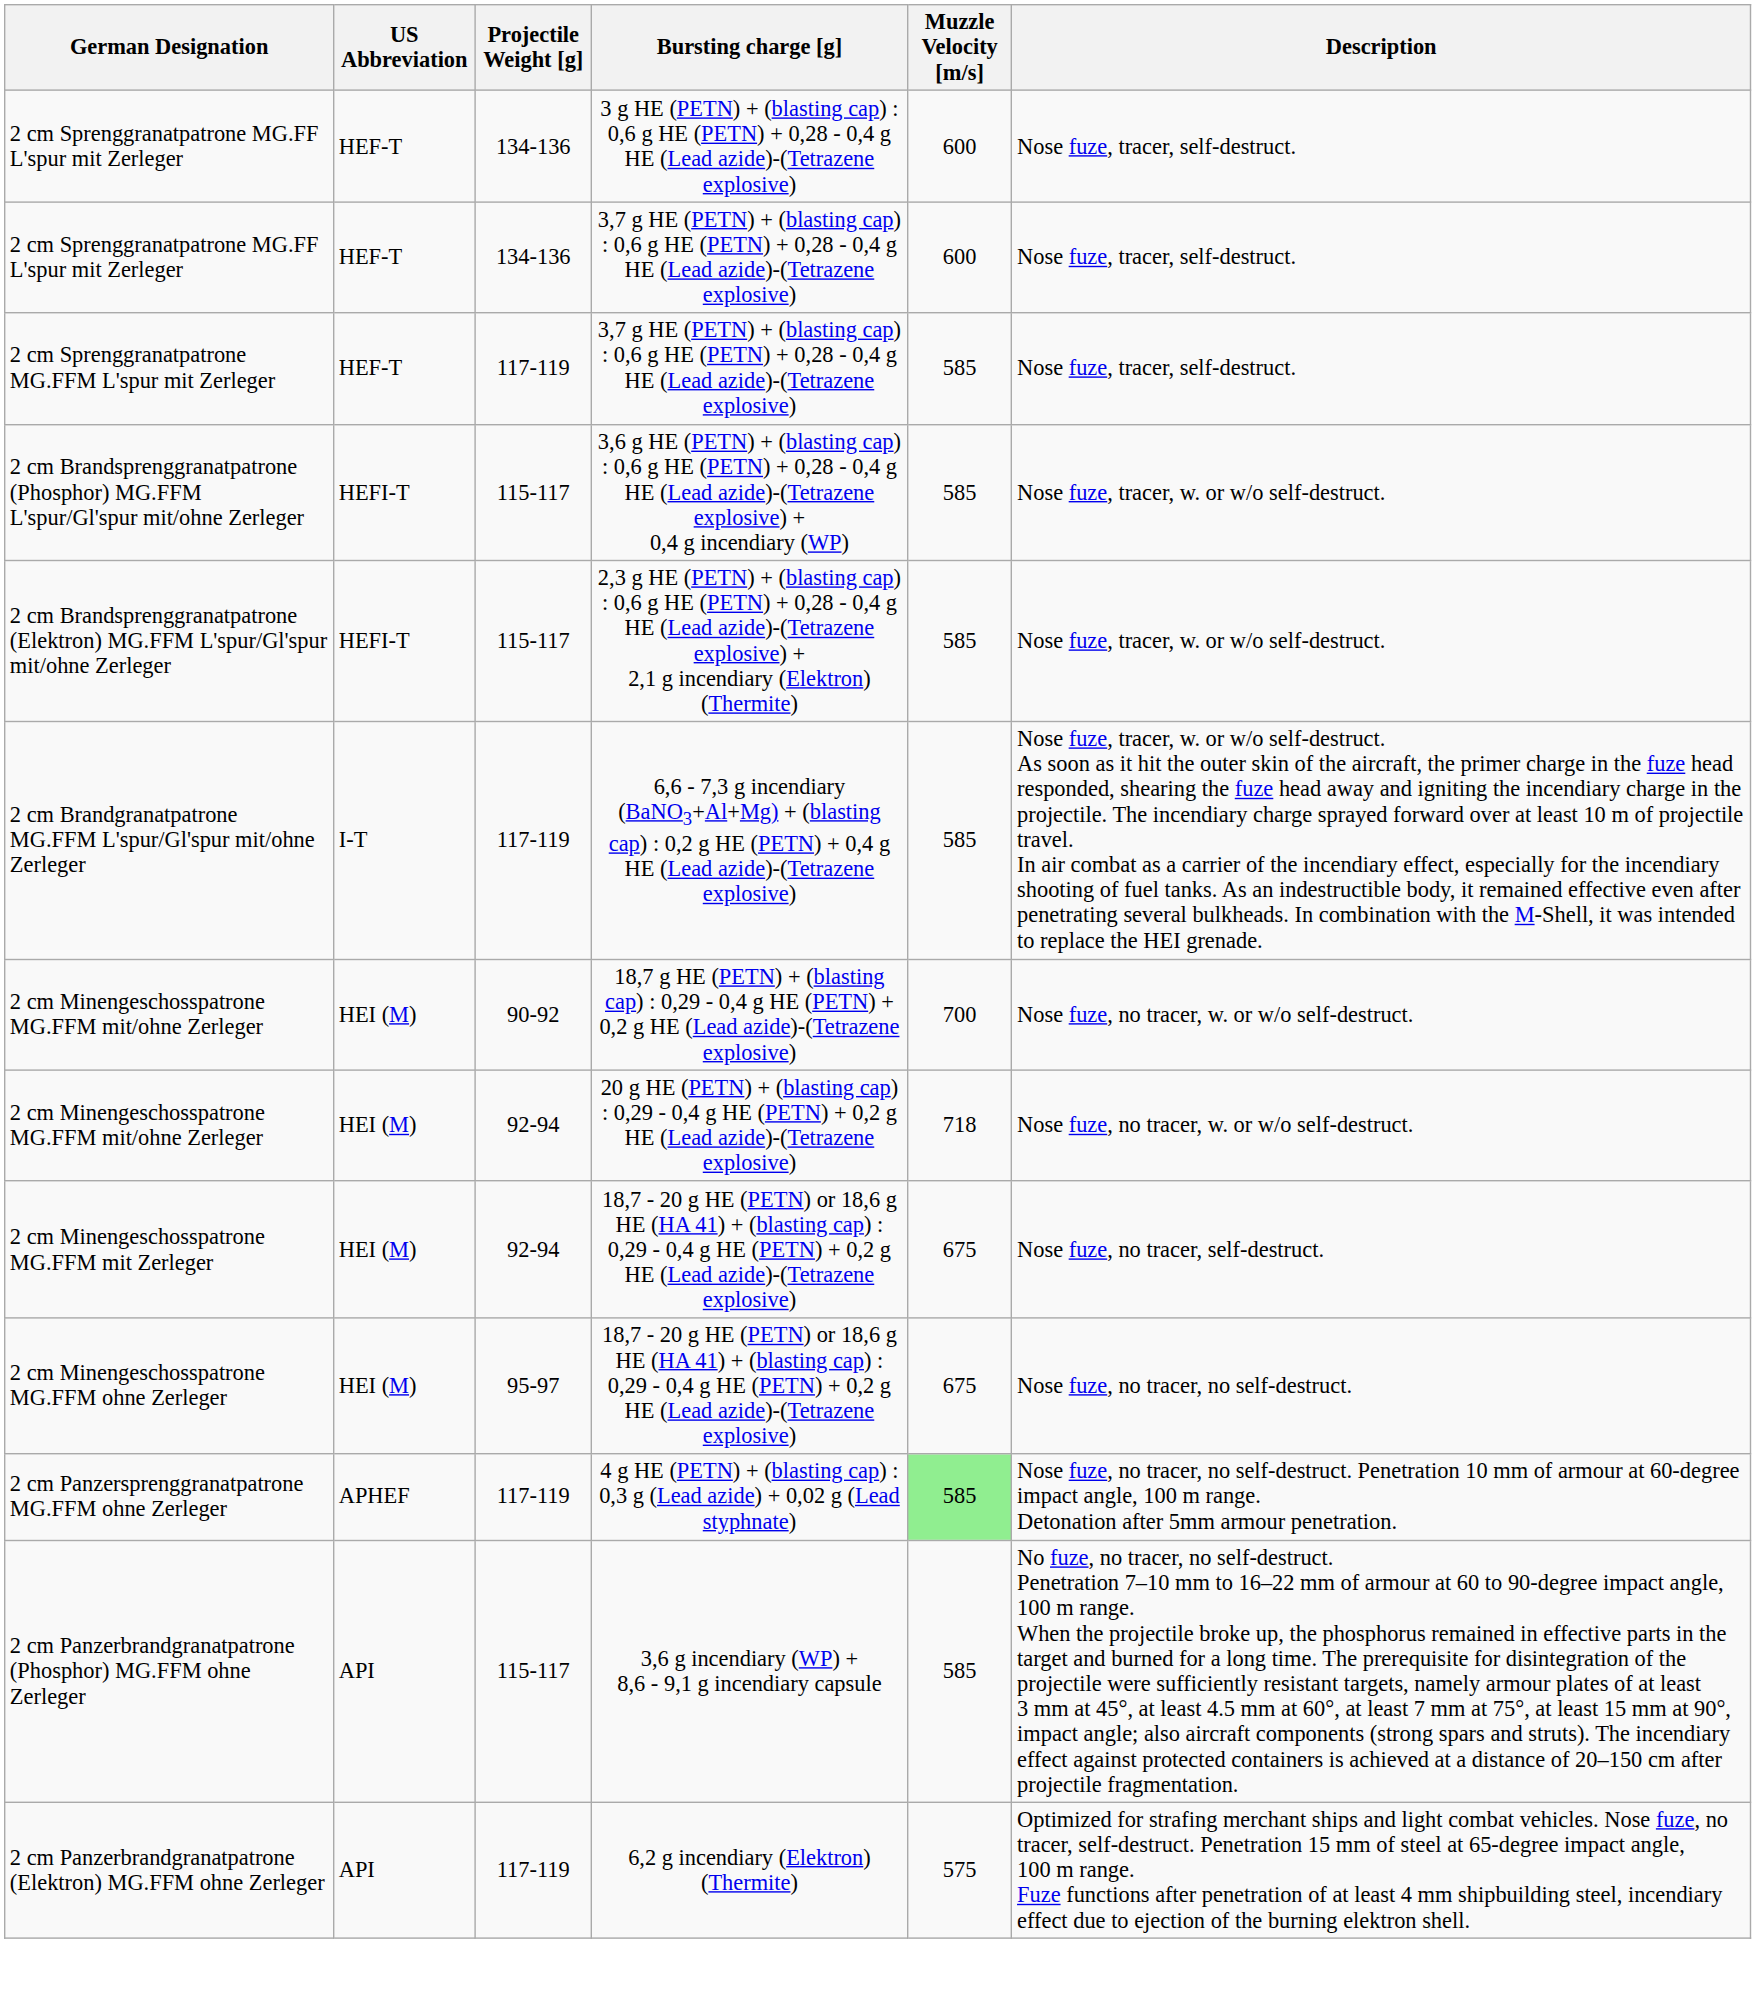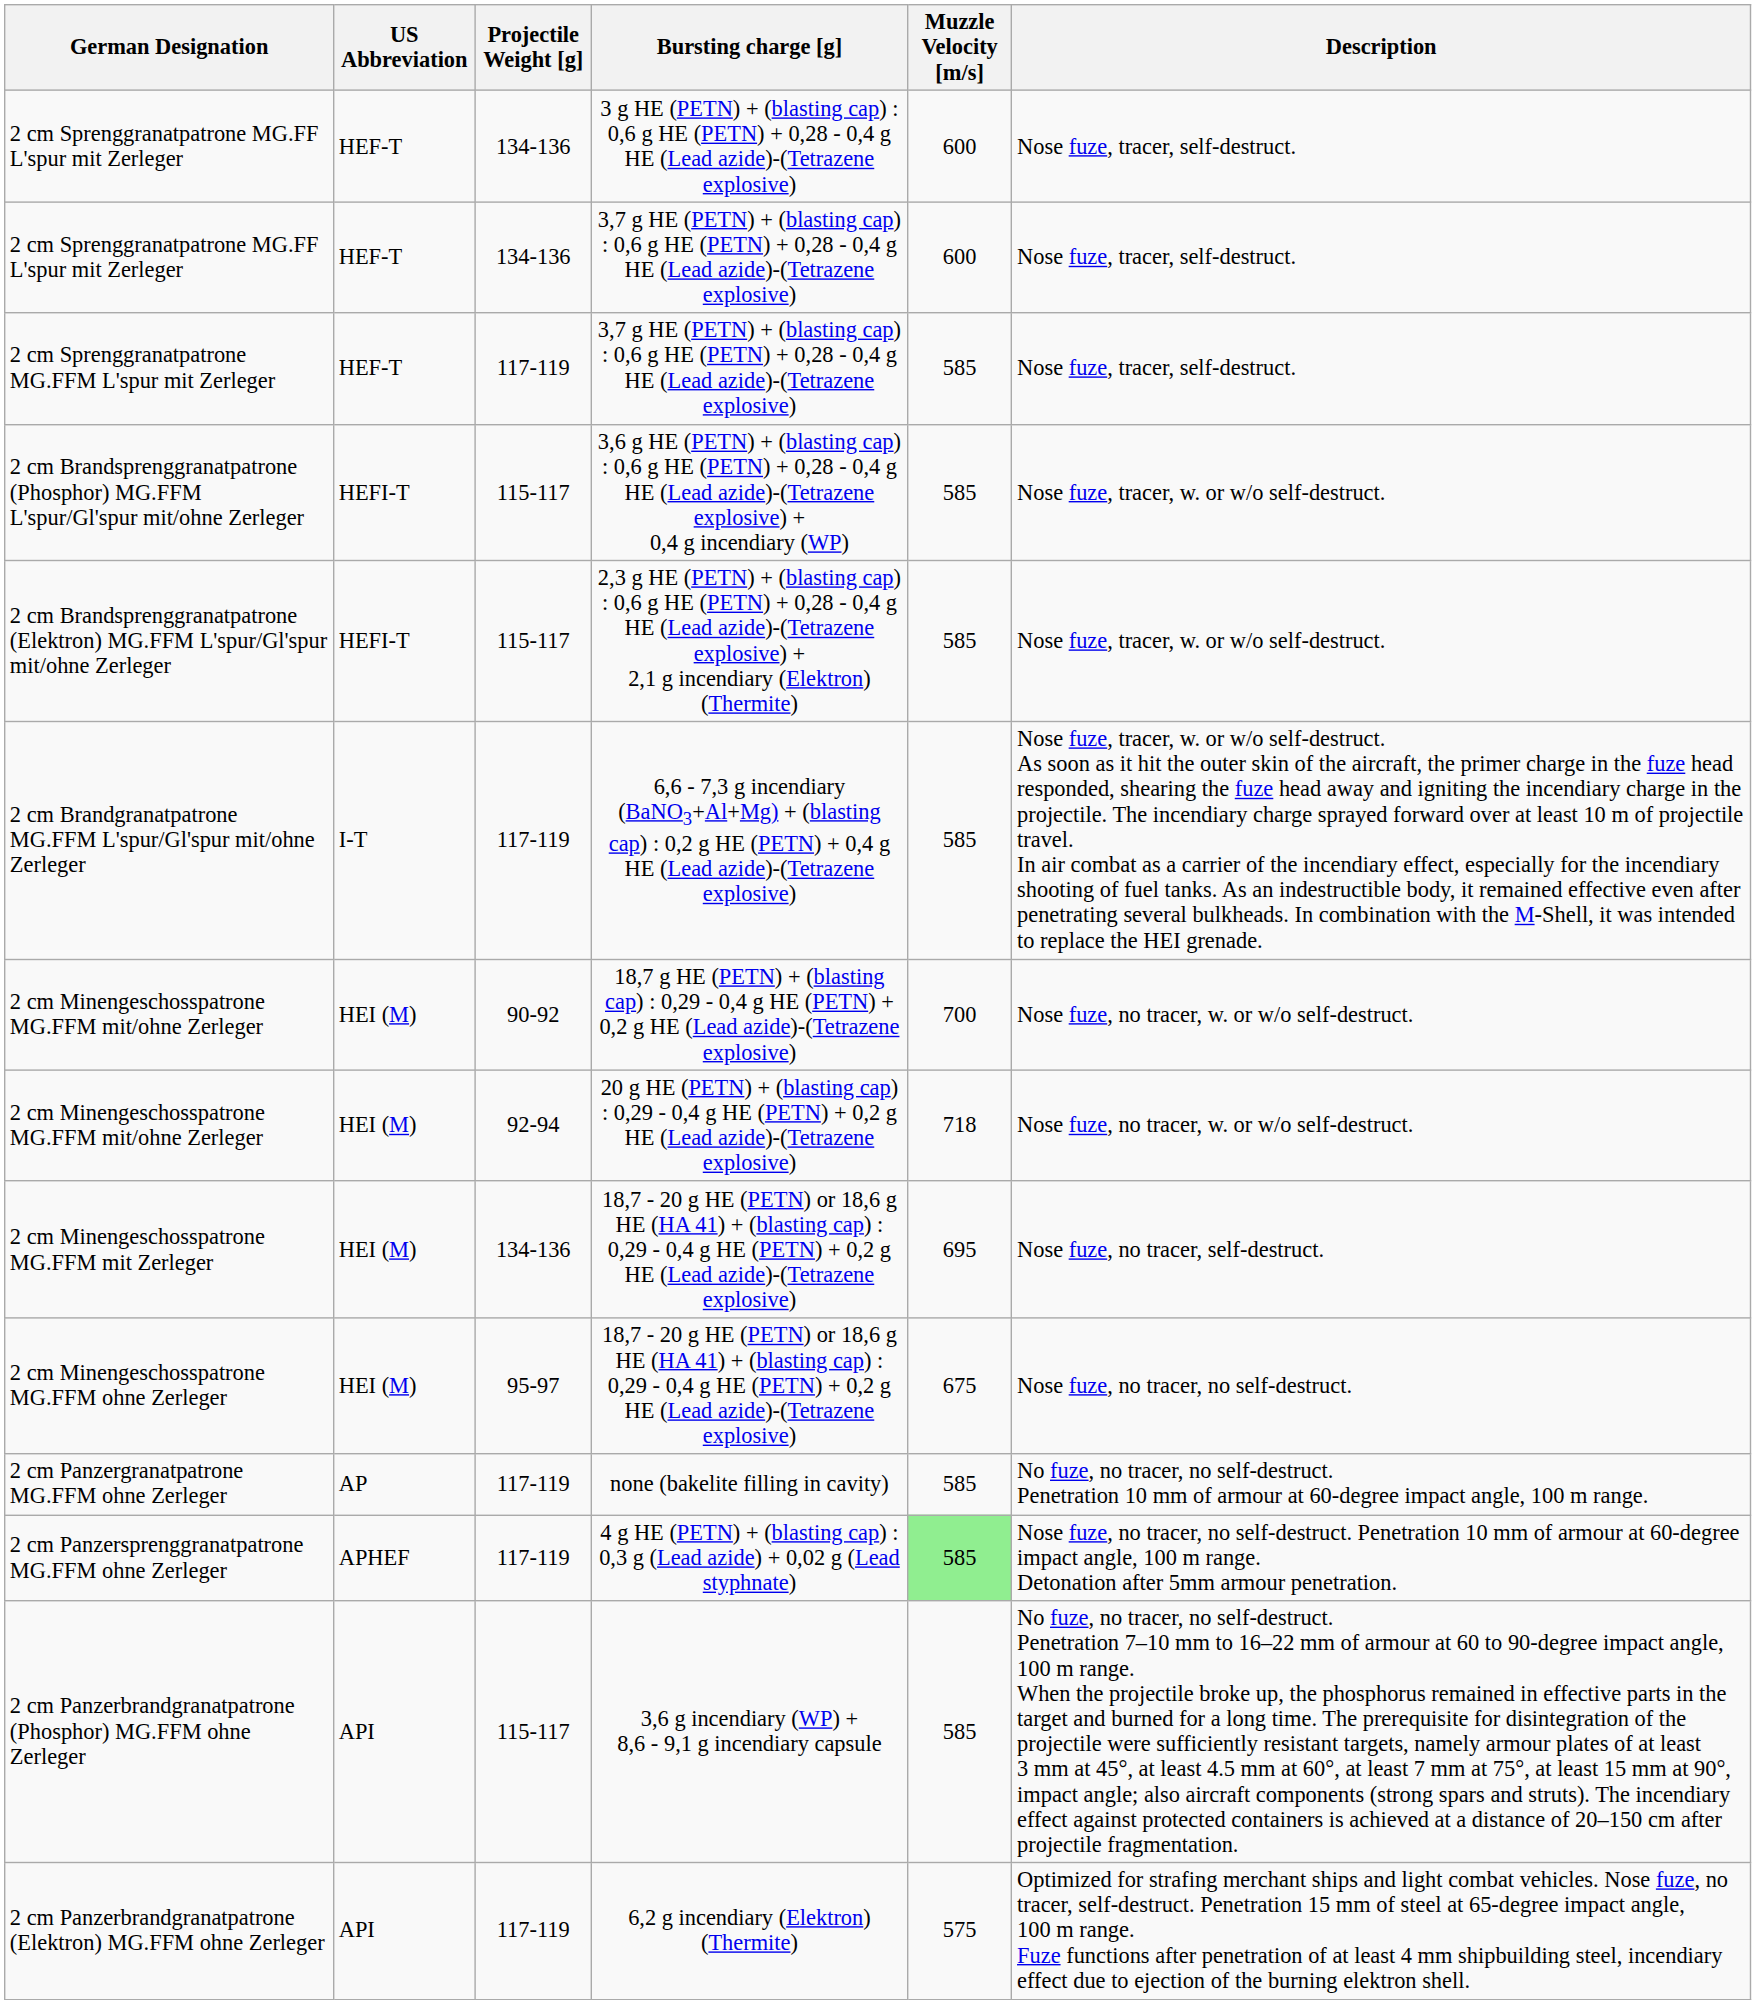(533, 1249) 92-94 -> (533, 1249) 134-136
(960, 1249) 675 -> (960, 1249) 695
+ row: (127, 1484)
